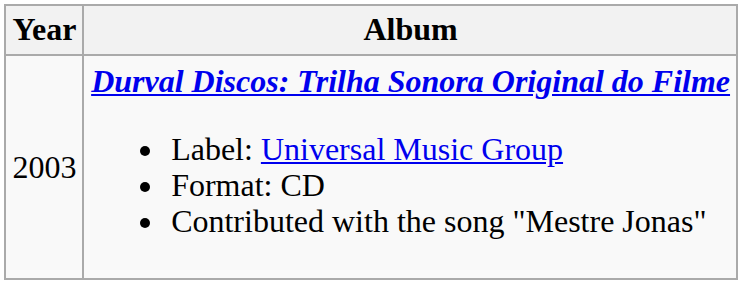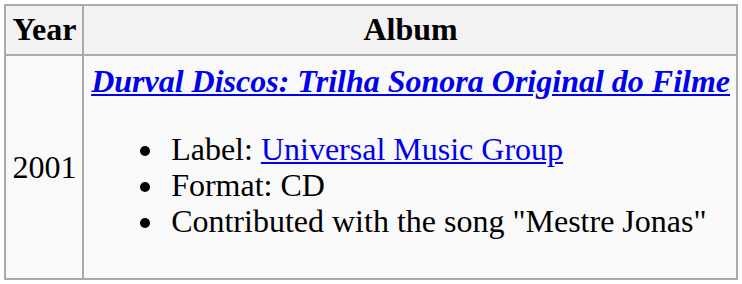(44, 166) 2003 -> (44, 166) 2001
